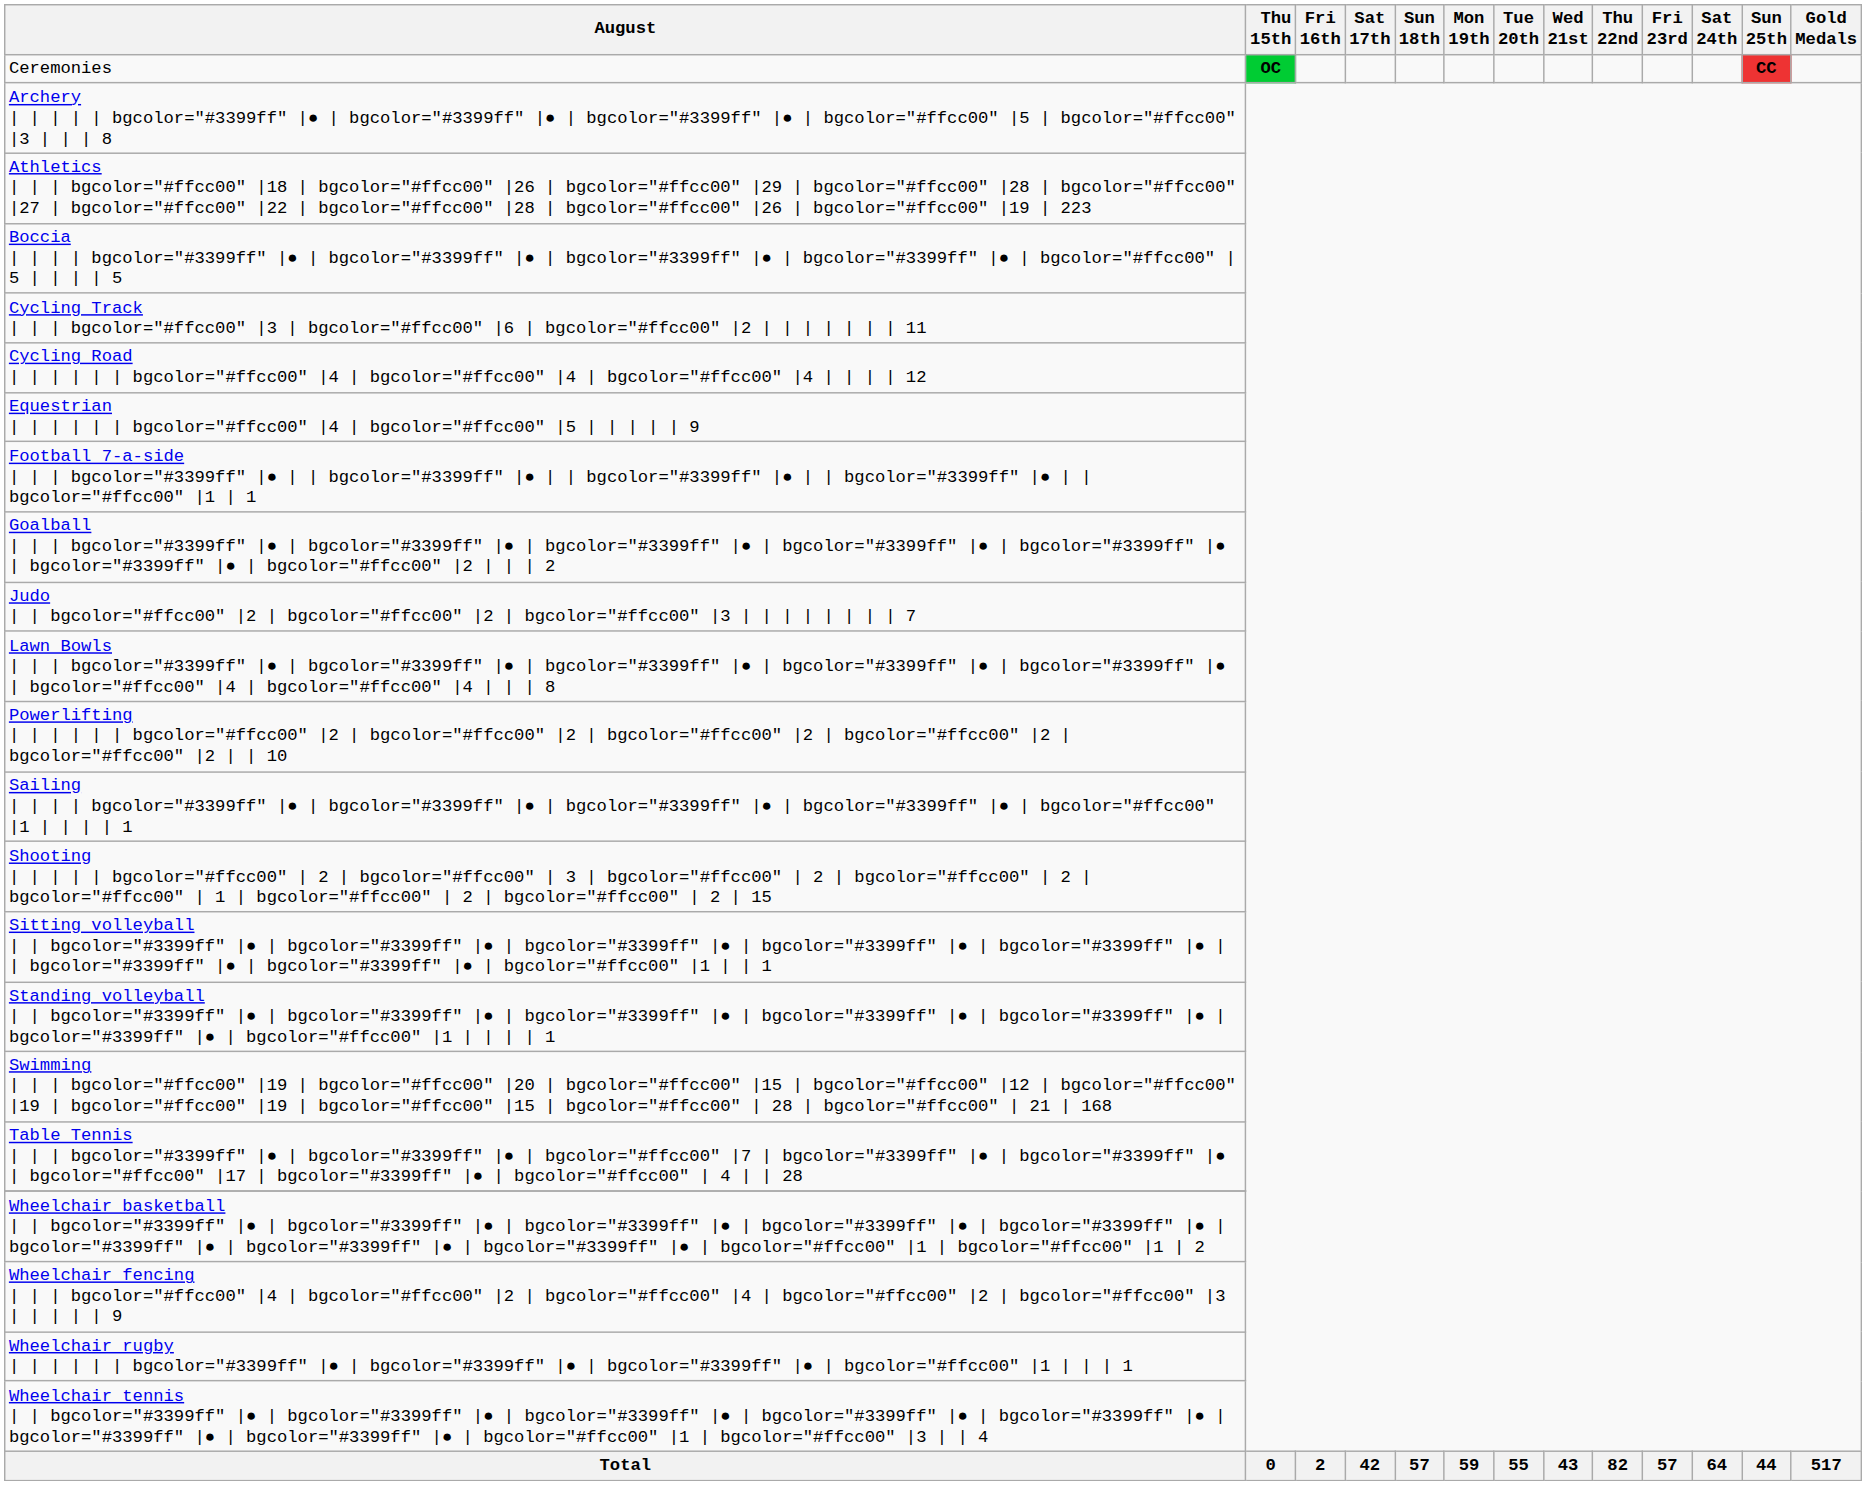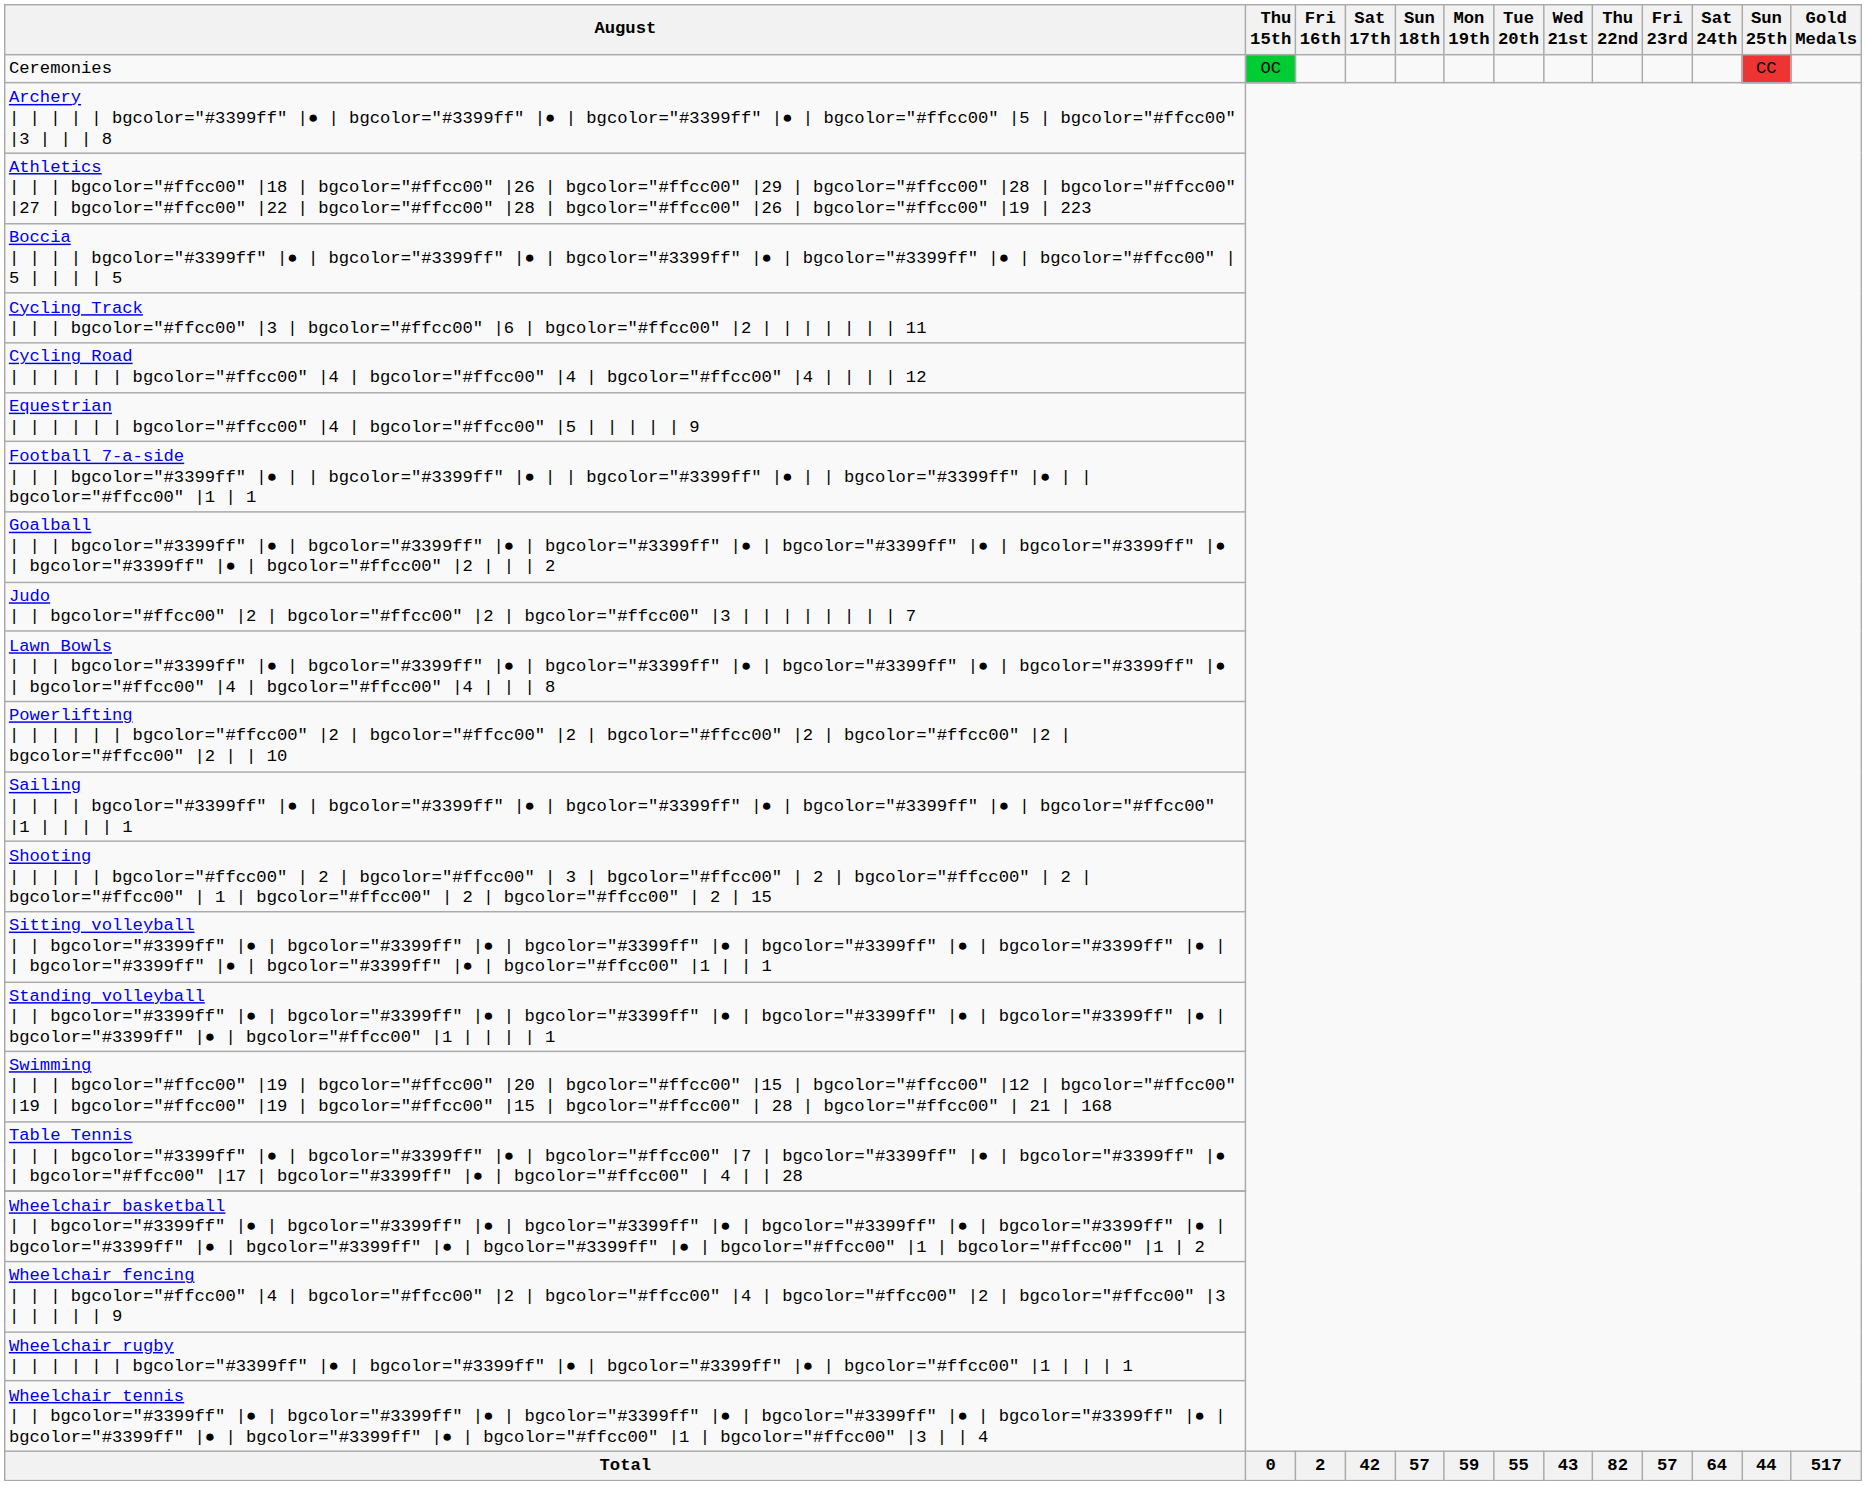(1271, 69) bold -> (1271, 69) normal
(1766, 69) bold -> (1766, 69) normal
